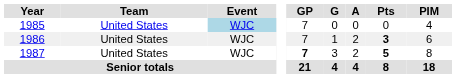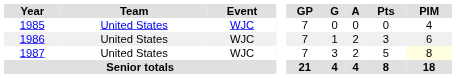(242, 25) lightblue background -> (242, 25) no background
(386, 39) bold -> (386, 39) normal
(305, 53) bold -> (305, 53) normal
(386, 53) bold -> (386, 53) normal
(429, 53) no background -> (429, 53) lightyellow background
